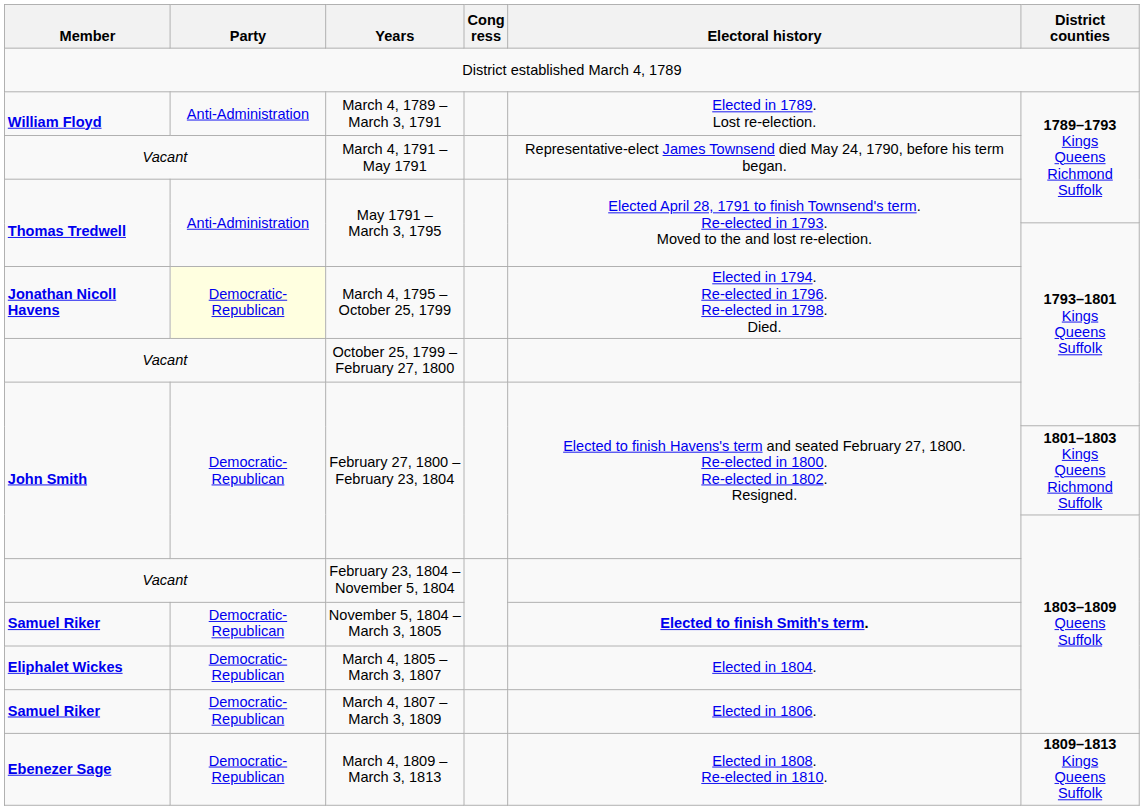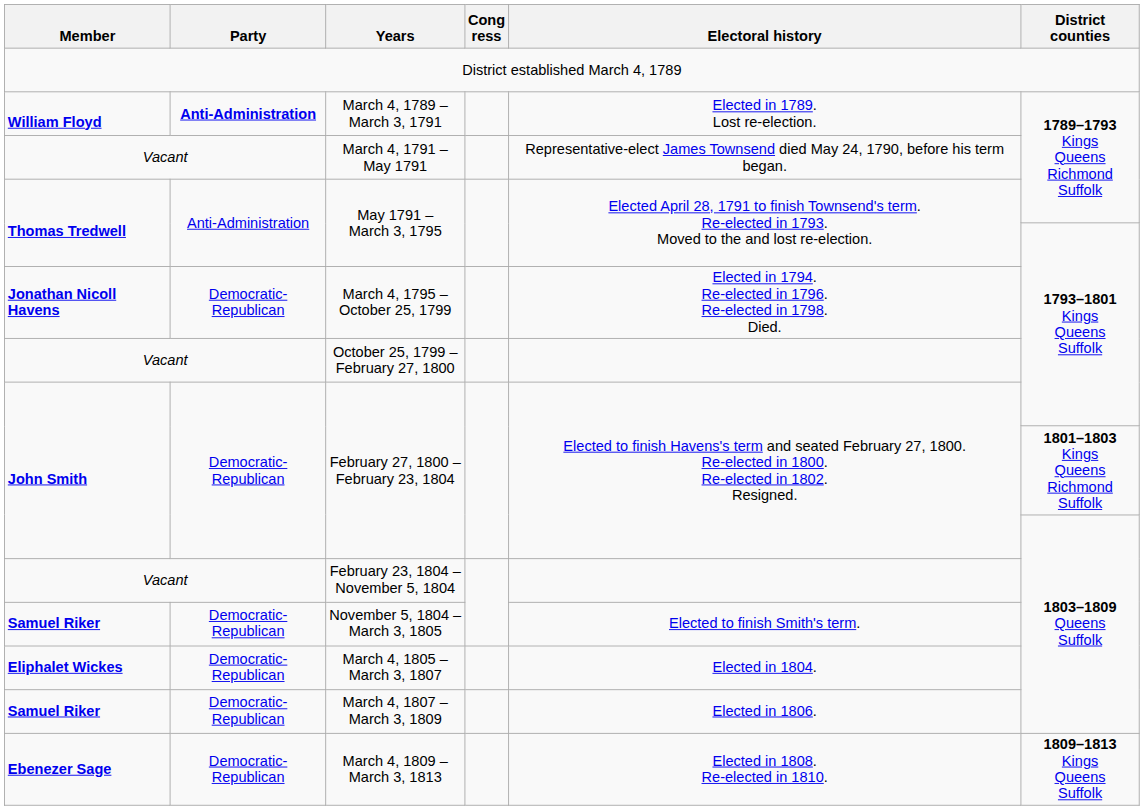(248, 113) normal -> (248, 113) bold
(248, 302) lightyellow background -> (248, 302) no background
(764, 623) bold -> (765, 623) normal
